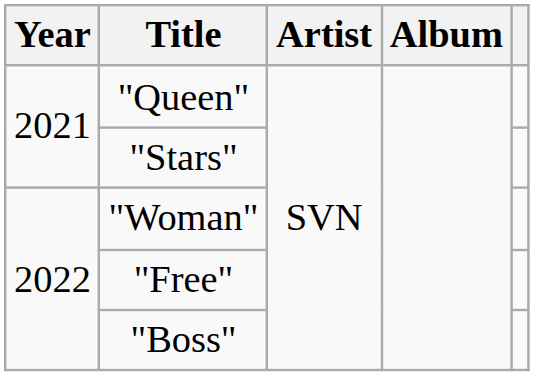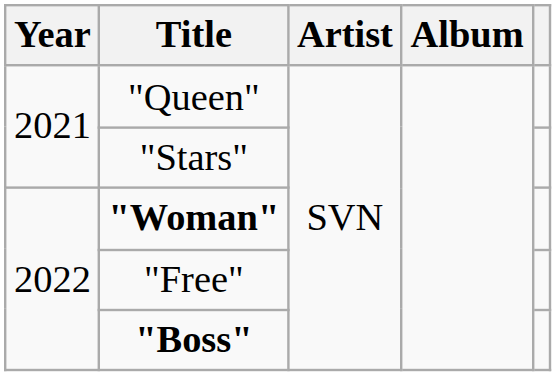(183, 217) normal -> (194, 217) bold
(183, 339) normal -> (194, 339) bold
